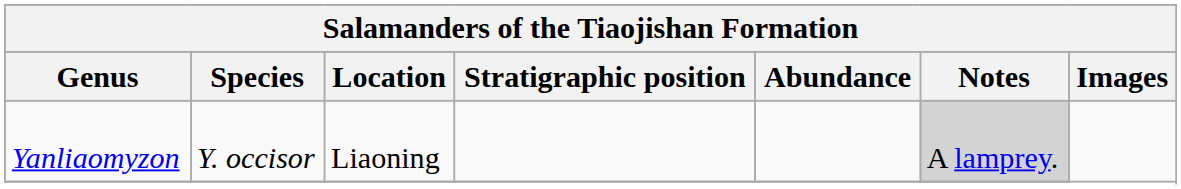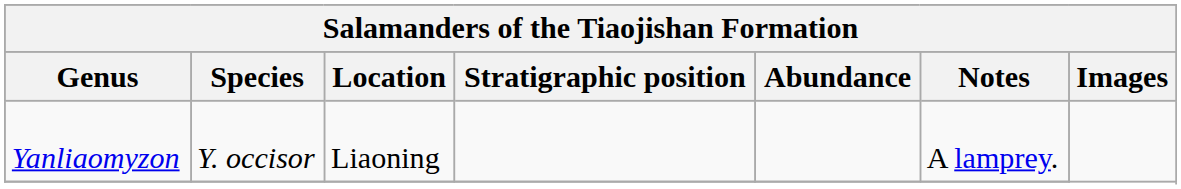(993, 157) lightgrey background -> (993, 157) no background
